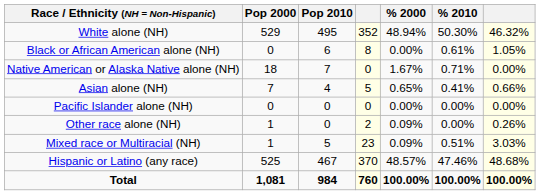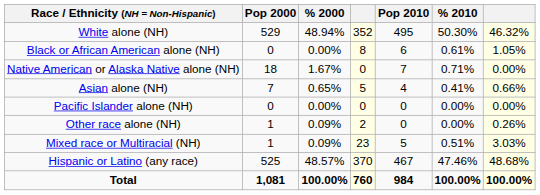columns swapped: (327, 13) <-> (406, 13)
